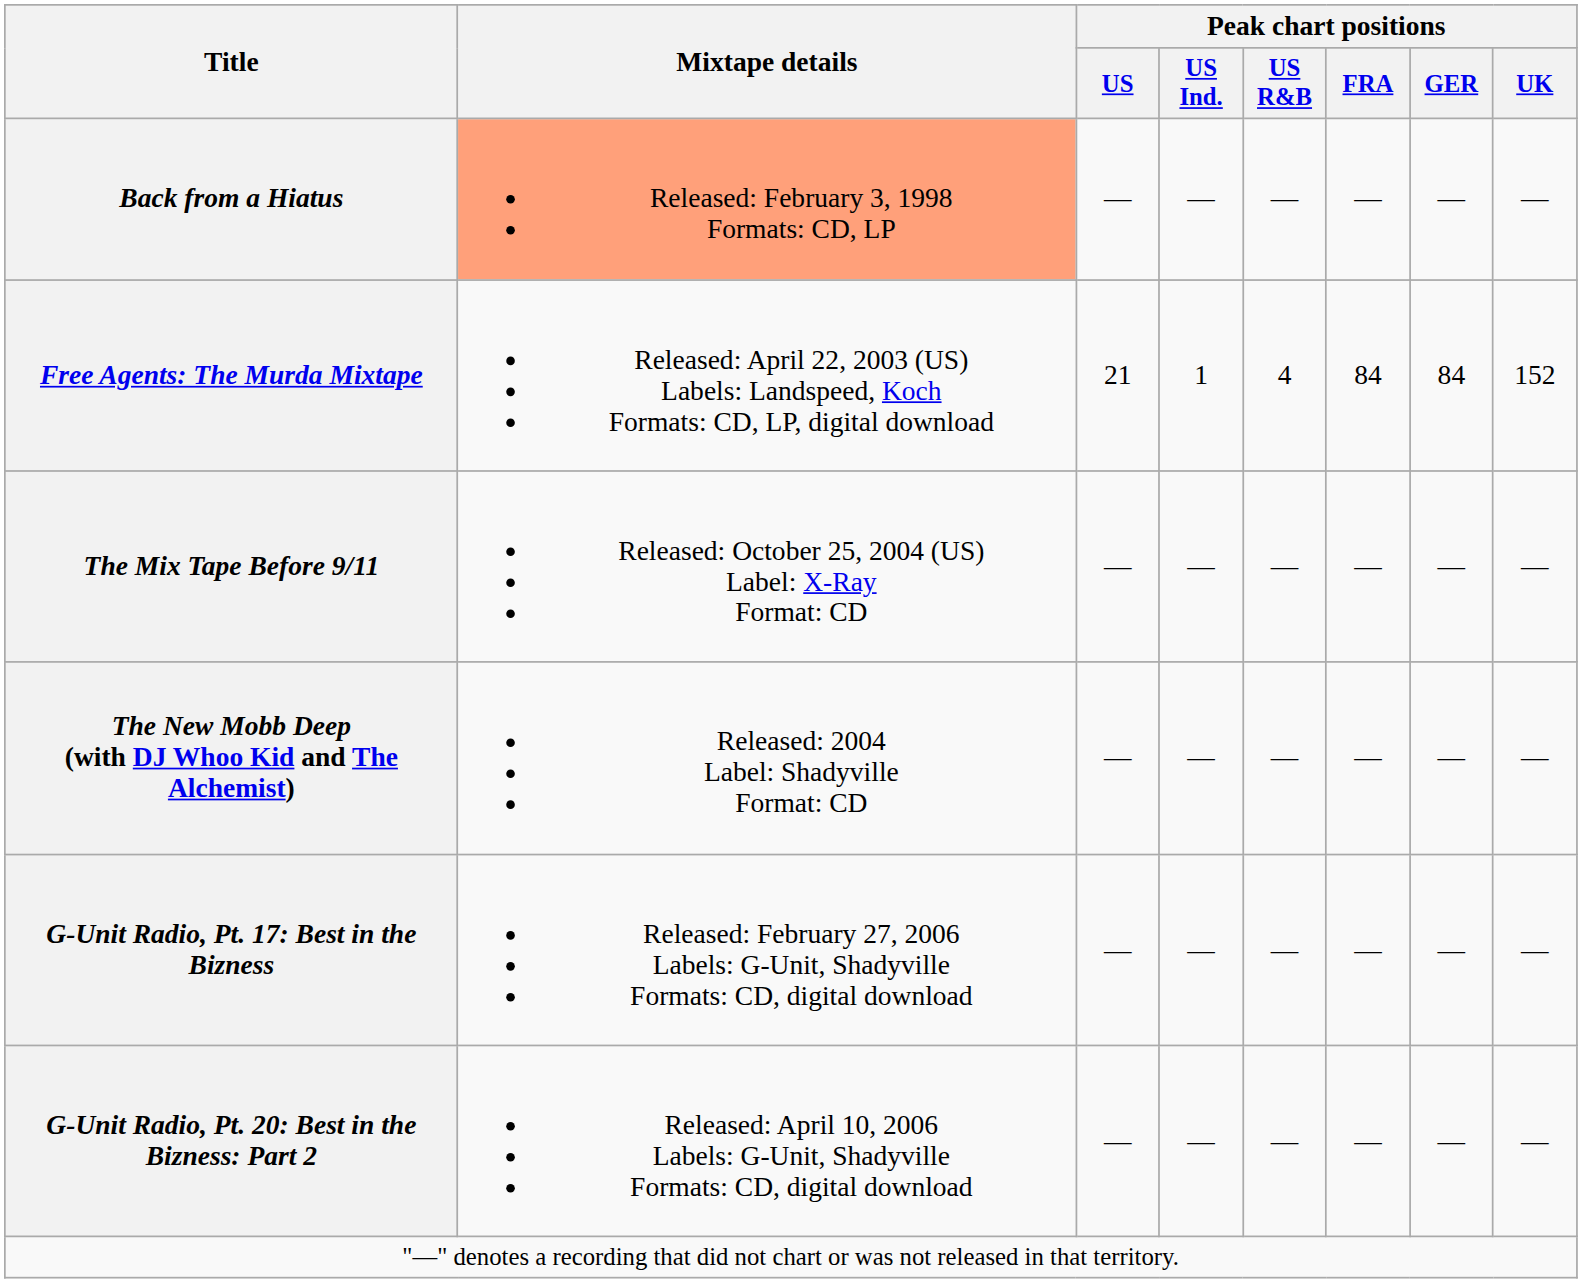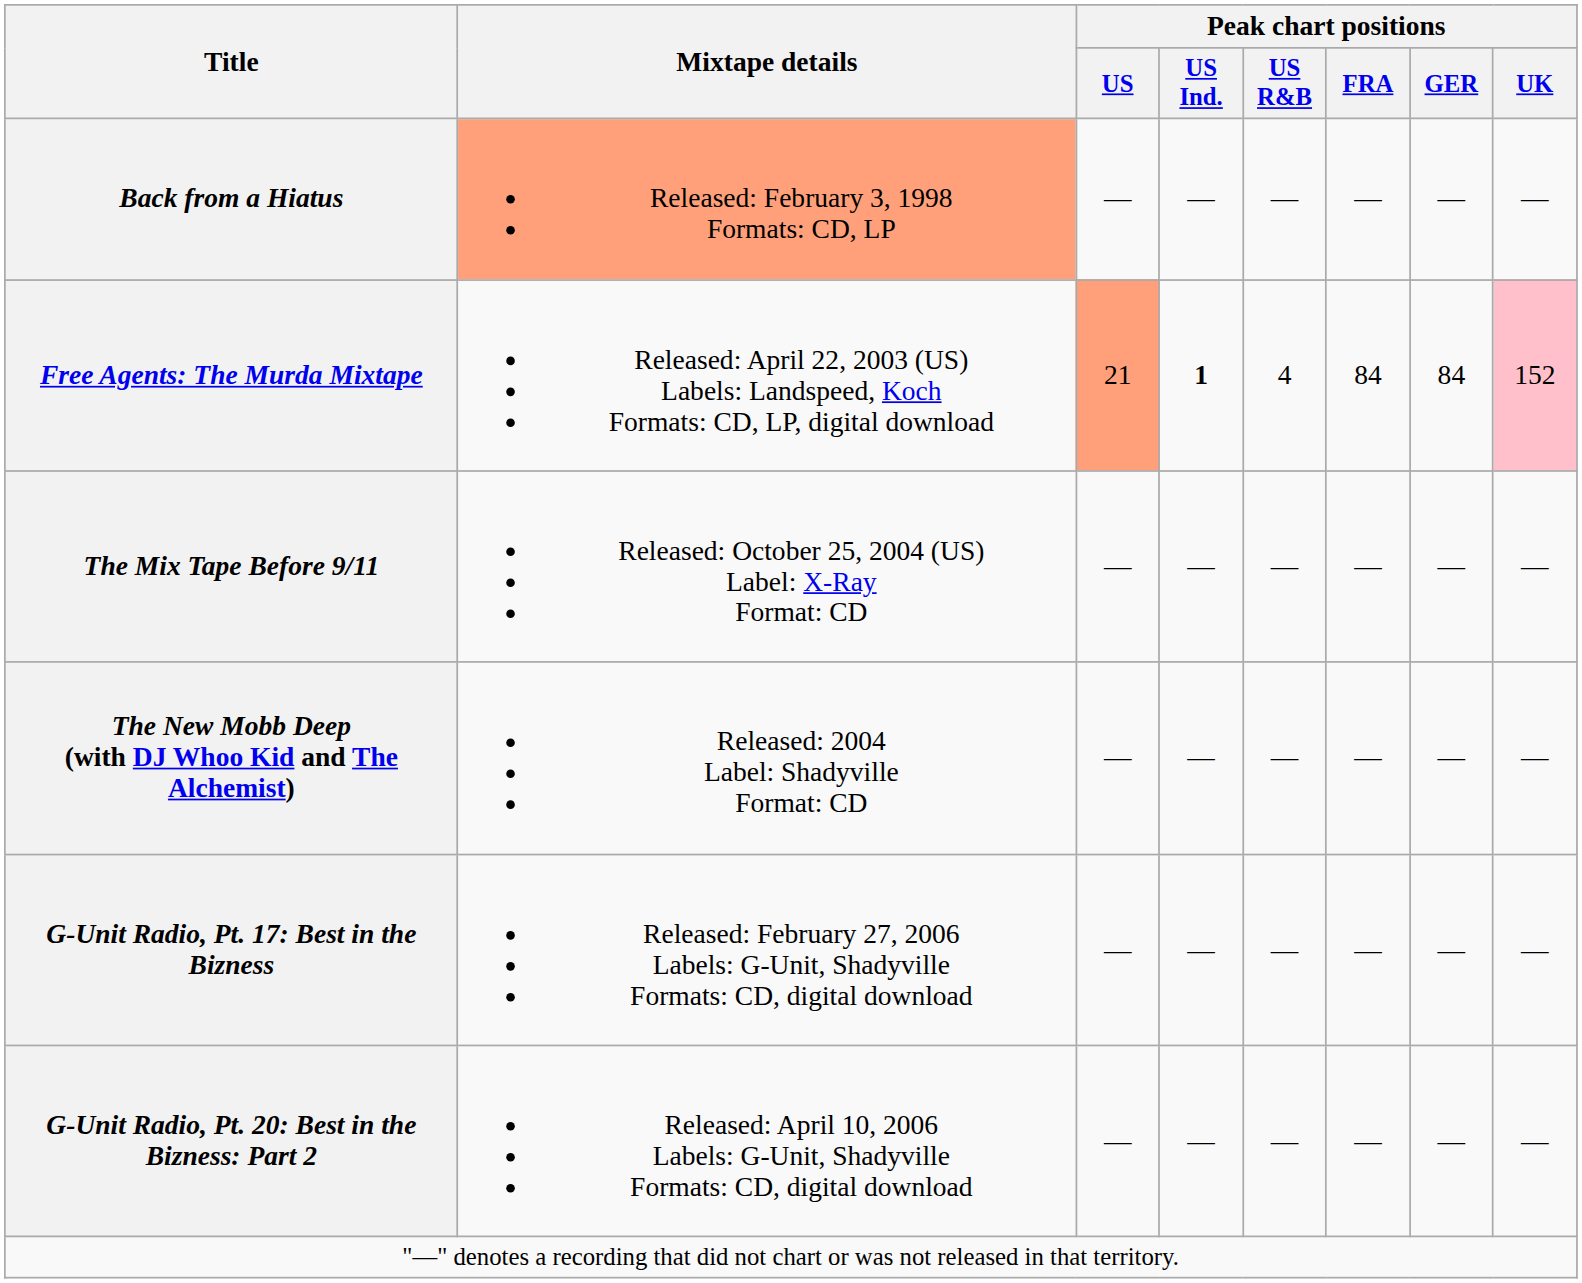(1118, 374) no background -> (1118, 374) lightsalmon background
(1201, 374) normal -> (1201, 374) bold
(1535, 374) no background -> (1535, 374) pink background
